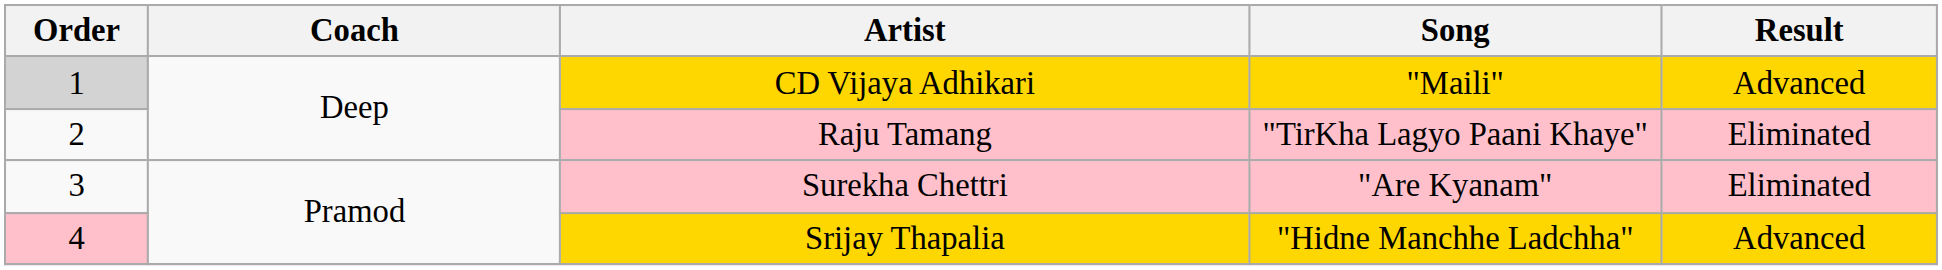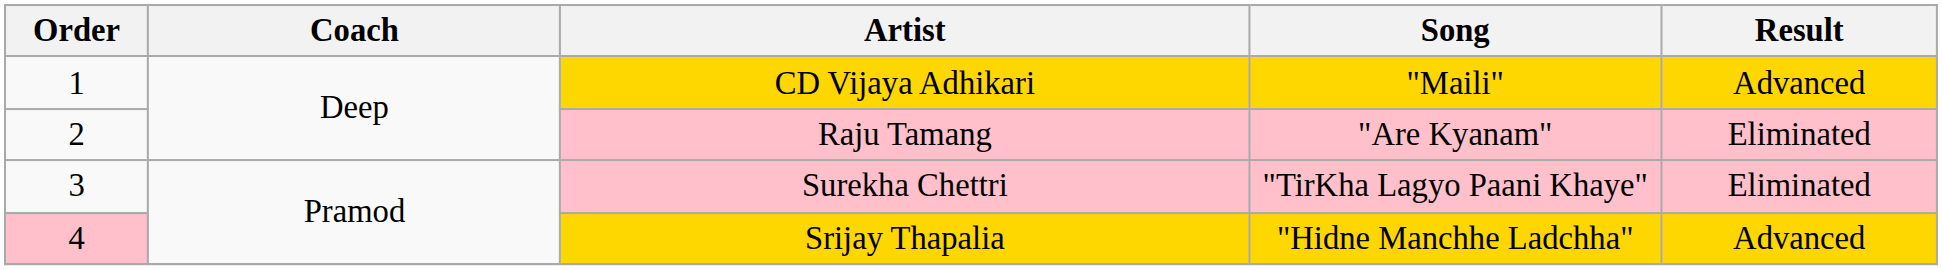(77, 82) lightgrey background -> (77, 82) no background
(1455, 133) "TirKha Lagyo Paani Khaye" -> (1455, 133) "Are Kyanam"
(1455, 185) "Are Kyanam" -> (1455, 185) "TirKha Lagyo Paani Khaye"
